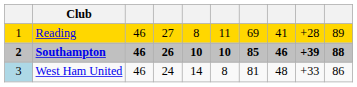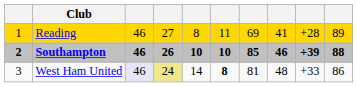(19, 71) lightblue background -> (19, 71) no background
(139, 71) no background -> (139, 71) lavender background
(168, 71) no background -> (168, 71) khaki background
(225, 71) normal -> (225, 71) bold
